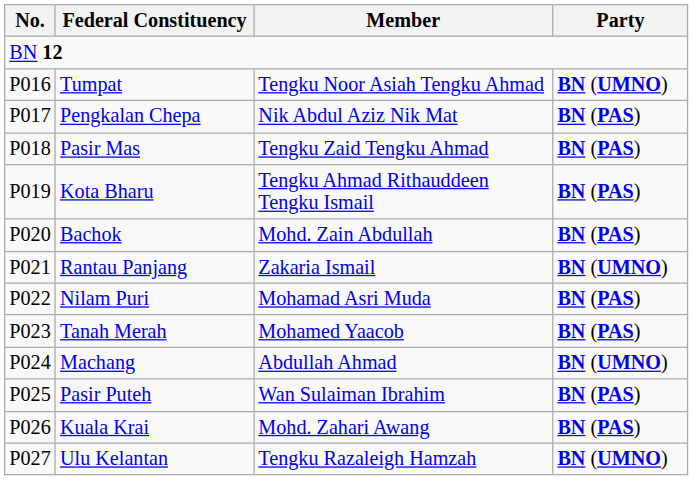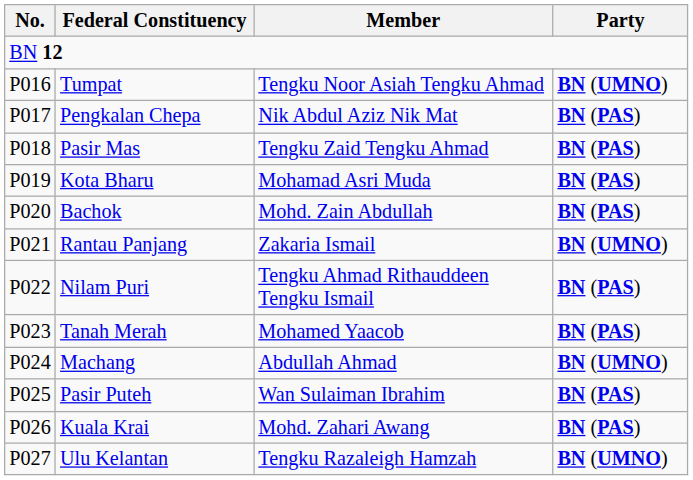(374, 191) Tengku Ahmad Rithauddeen Tengku Ismail -> (345, 180) Mohamad Asri Muda
(345, 298) Mohamad Asri Muda -> (374, 287) Tengku Ahmad Rithauddeen Tengku Ismail
